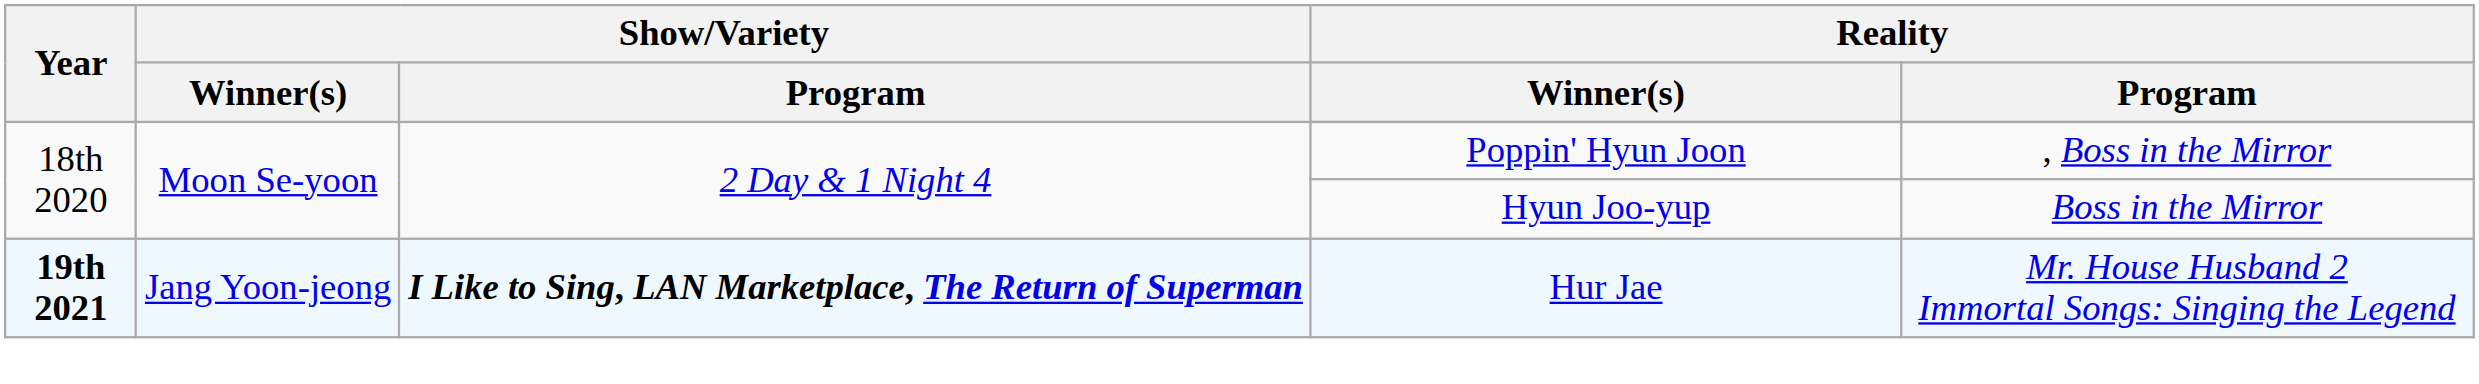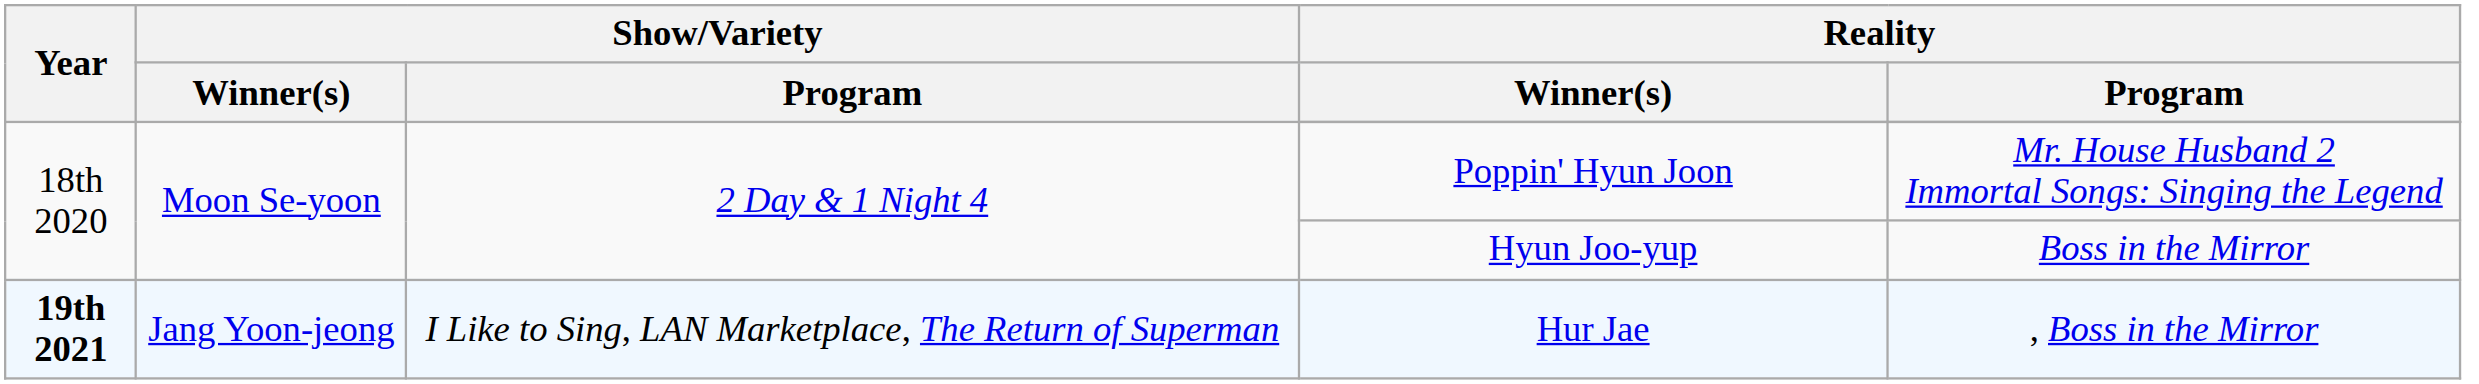(2187, 149) , Boss in the Mirror -> (2174, 170) Mr. House Husband 2 Immortal Songs: Singing the Legend
(856, 286) bold -> (852, 327) normal
(2187, 286) Mr. House Husband 2 Immortal Songs: Singing the Legend -> (2174, 327) , Boss in the Mirror
